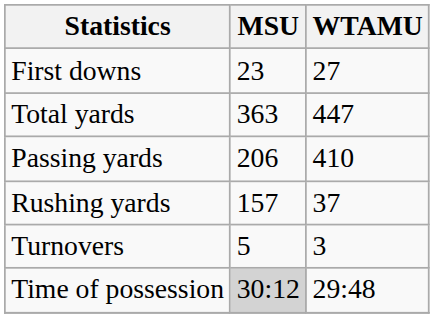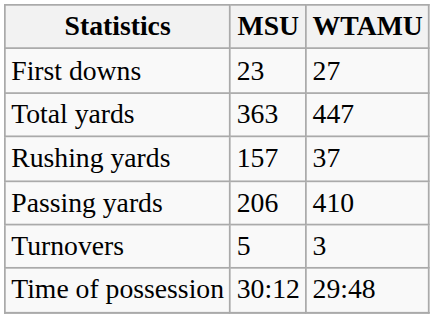rows swapped: (91, 202) <-> (87, 158)
(268, 289) lightgrey background -> (268, 289) no background
